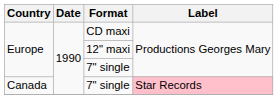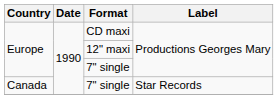(168, 85) pink background -> (168, 85) no background
